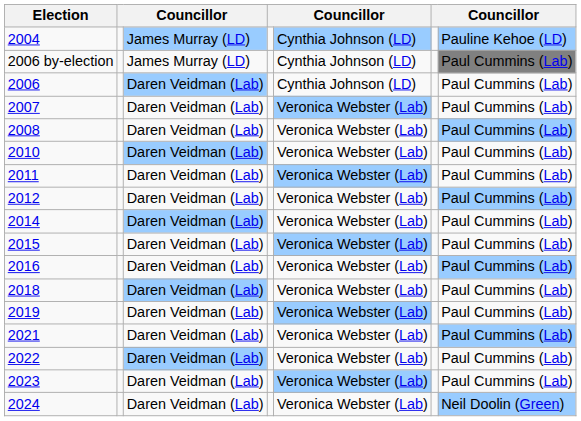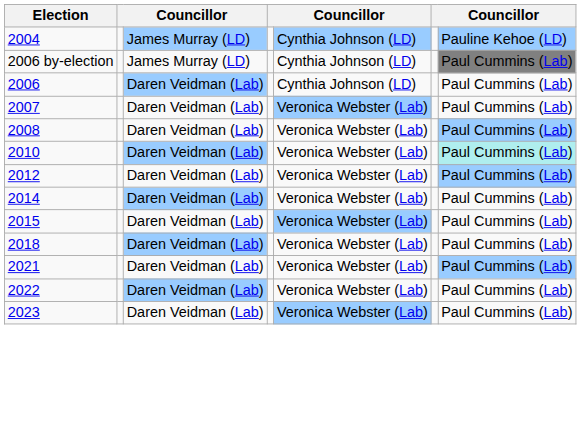(507, 152) no background -> (507, 152) paleturquoise background
- row: (23, 175)
- row: (24, 267)
- row: (24, 312)
- row: (24, 404)
